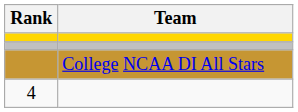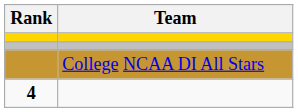(31, 92) normal -> (31, 92) bold
